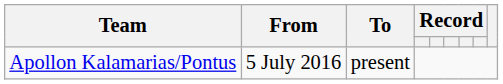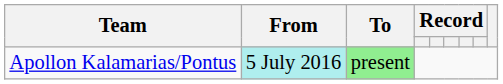(294, 62) no background -> (294, 62) paleturquoise background
(380, 62) no background -> (380, 62) lightgreen background
